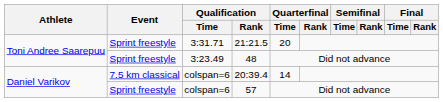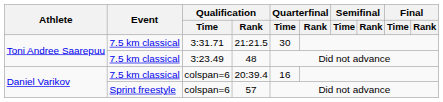(143, 43) Sprint freestyle -> (145, 43) 7.5 km classical
(285, 43) 20 -> (285, 43) 30
(143, 59) Sprint freestyle -> (145, 59) 7.5 km classical
(285, 74) 14 -> (285, 74) 16
